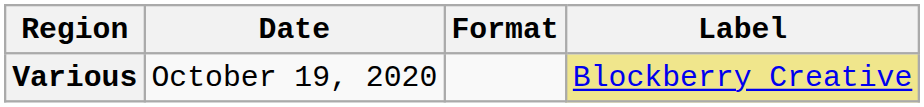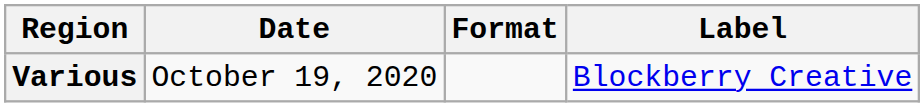(743, 78) khaki background -> (743, 78) no background
